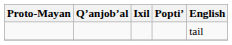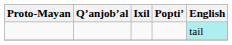(196, 31) no background -> (196, 31) paleturquoise background
